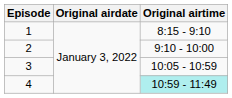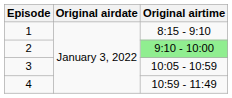(184, 48) no background -> (184, 48) lightgreen background
(184, 84) paleturquoise background -> (184, 84) no background
